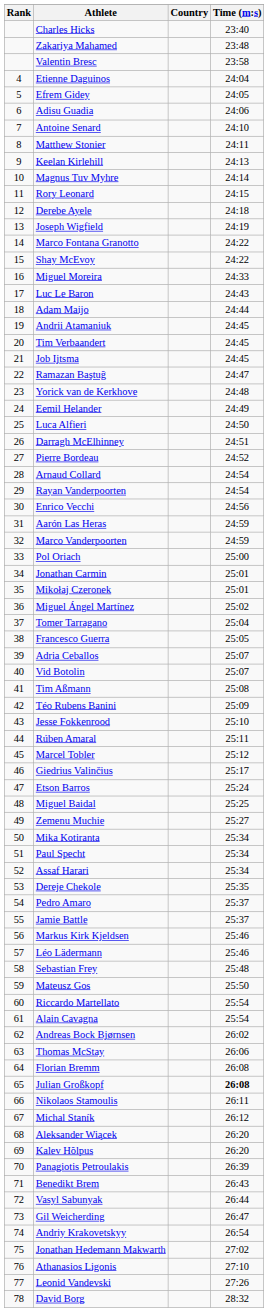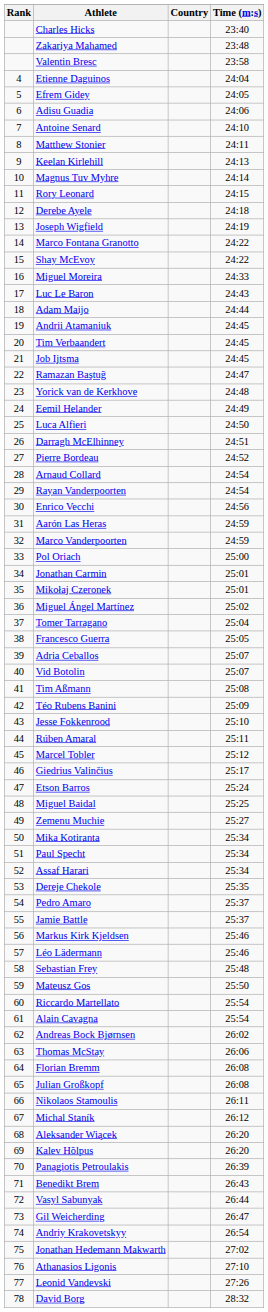(237, 1084) bold -> (237, 1084) normal
